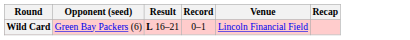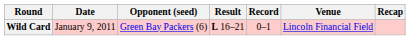+ column: (85, 12)
